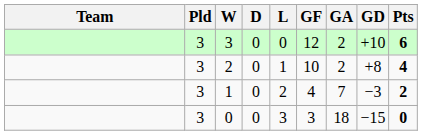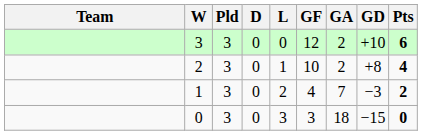columns swapped: (200, 17) <-> (229, 17)
